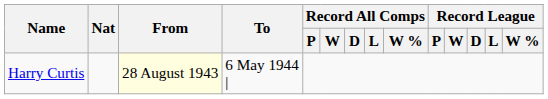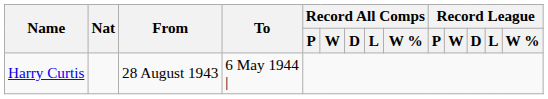(170, 73) lightyellow background -> (170, 73) no background
